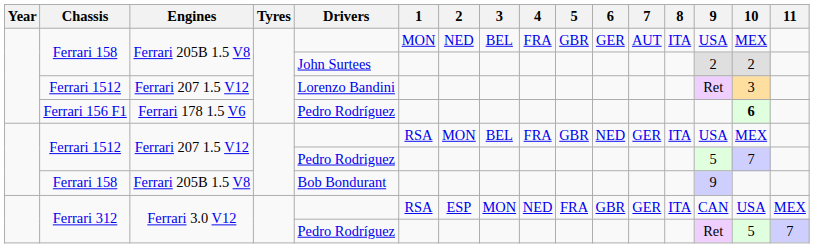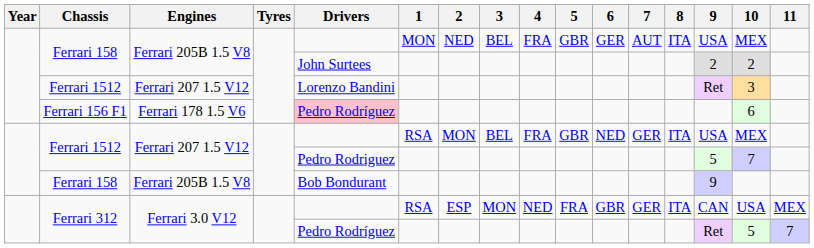(346, 111) no background -> (346, 111) pink background
(751, 111) bold -> (751, 111) normal
